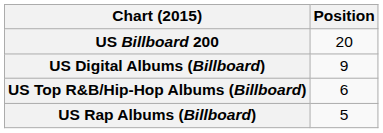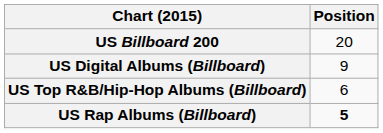(344, 115) normal -> (344, 115) bold
